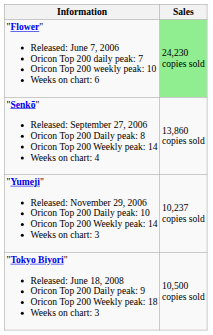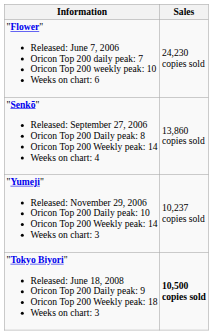(183, 58) lightgreen background -> (183, 58) no background
(183, 291) normal -> (184, 291) bold
